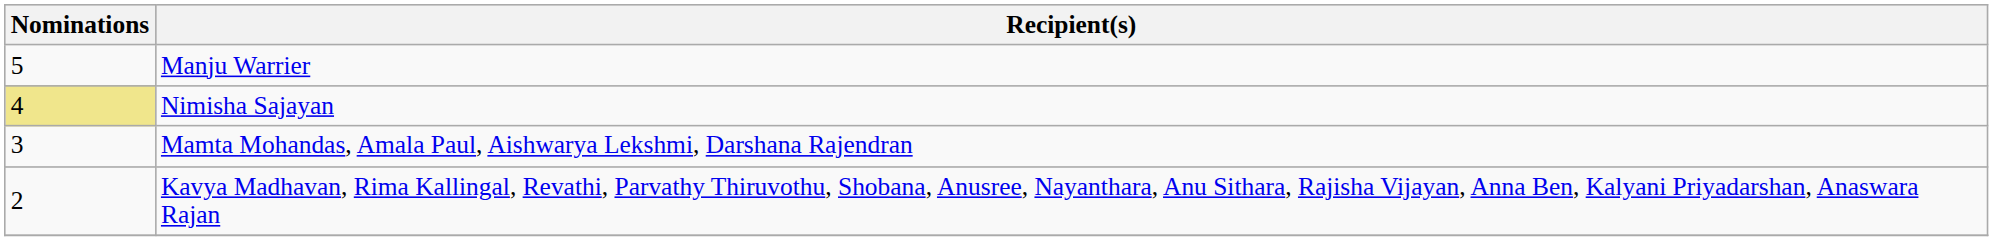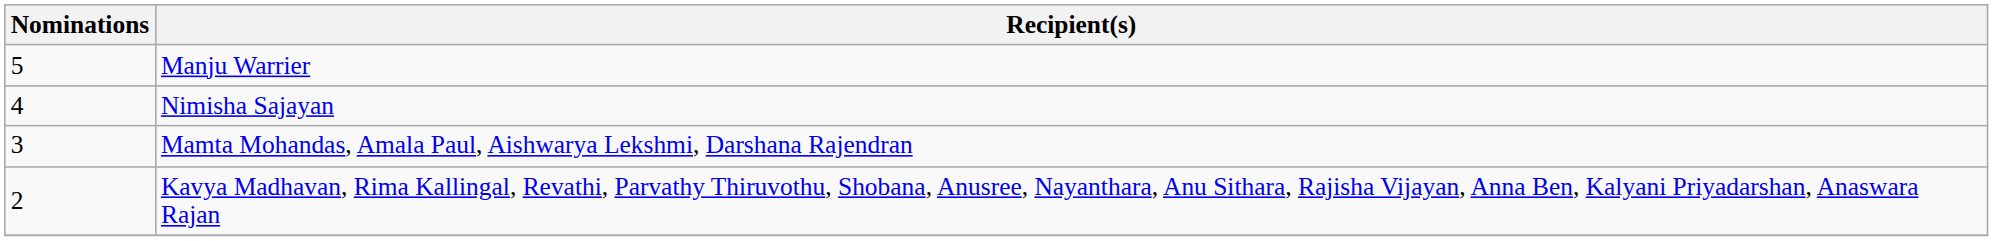(17, 105) khaki background -> (17, 105) no background
